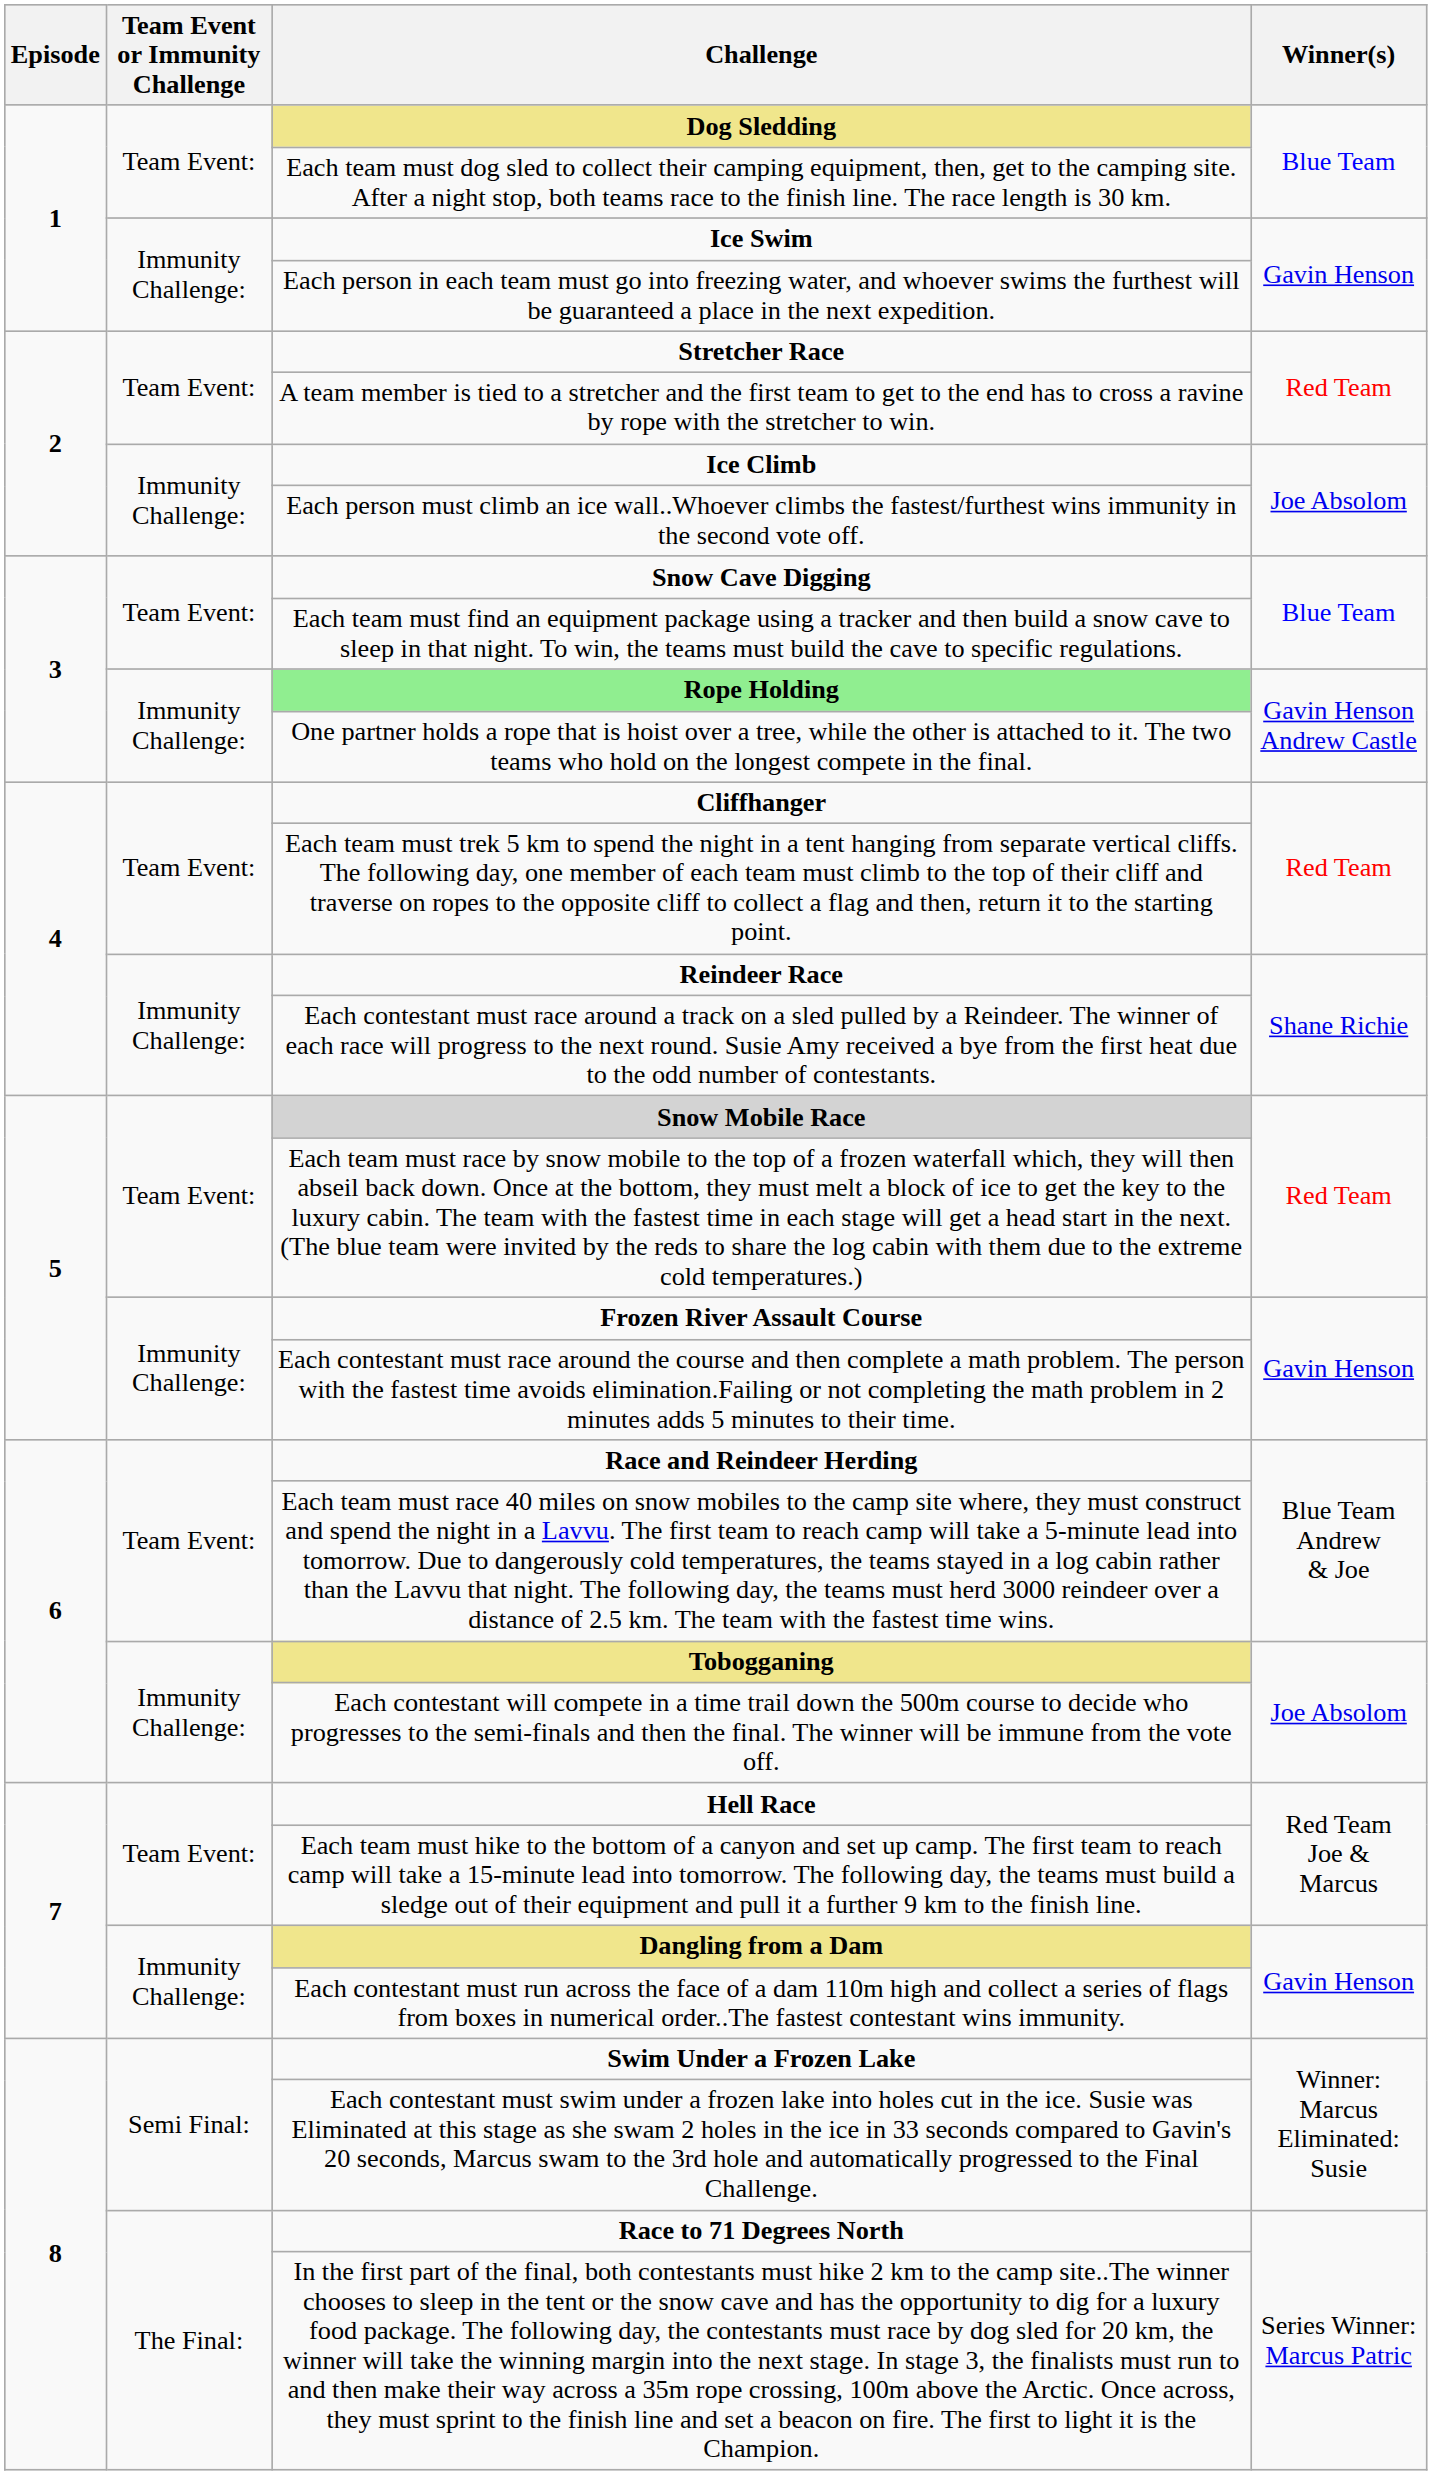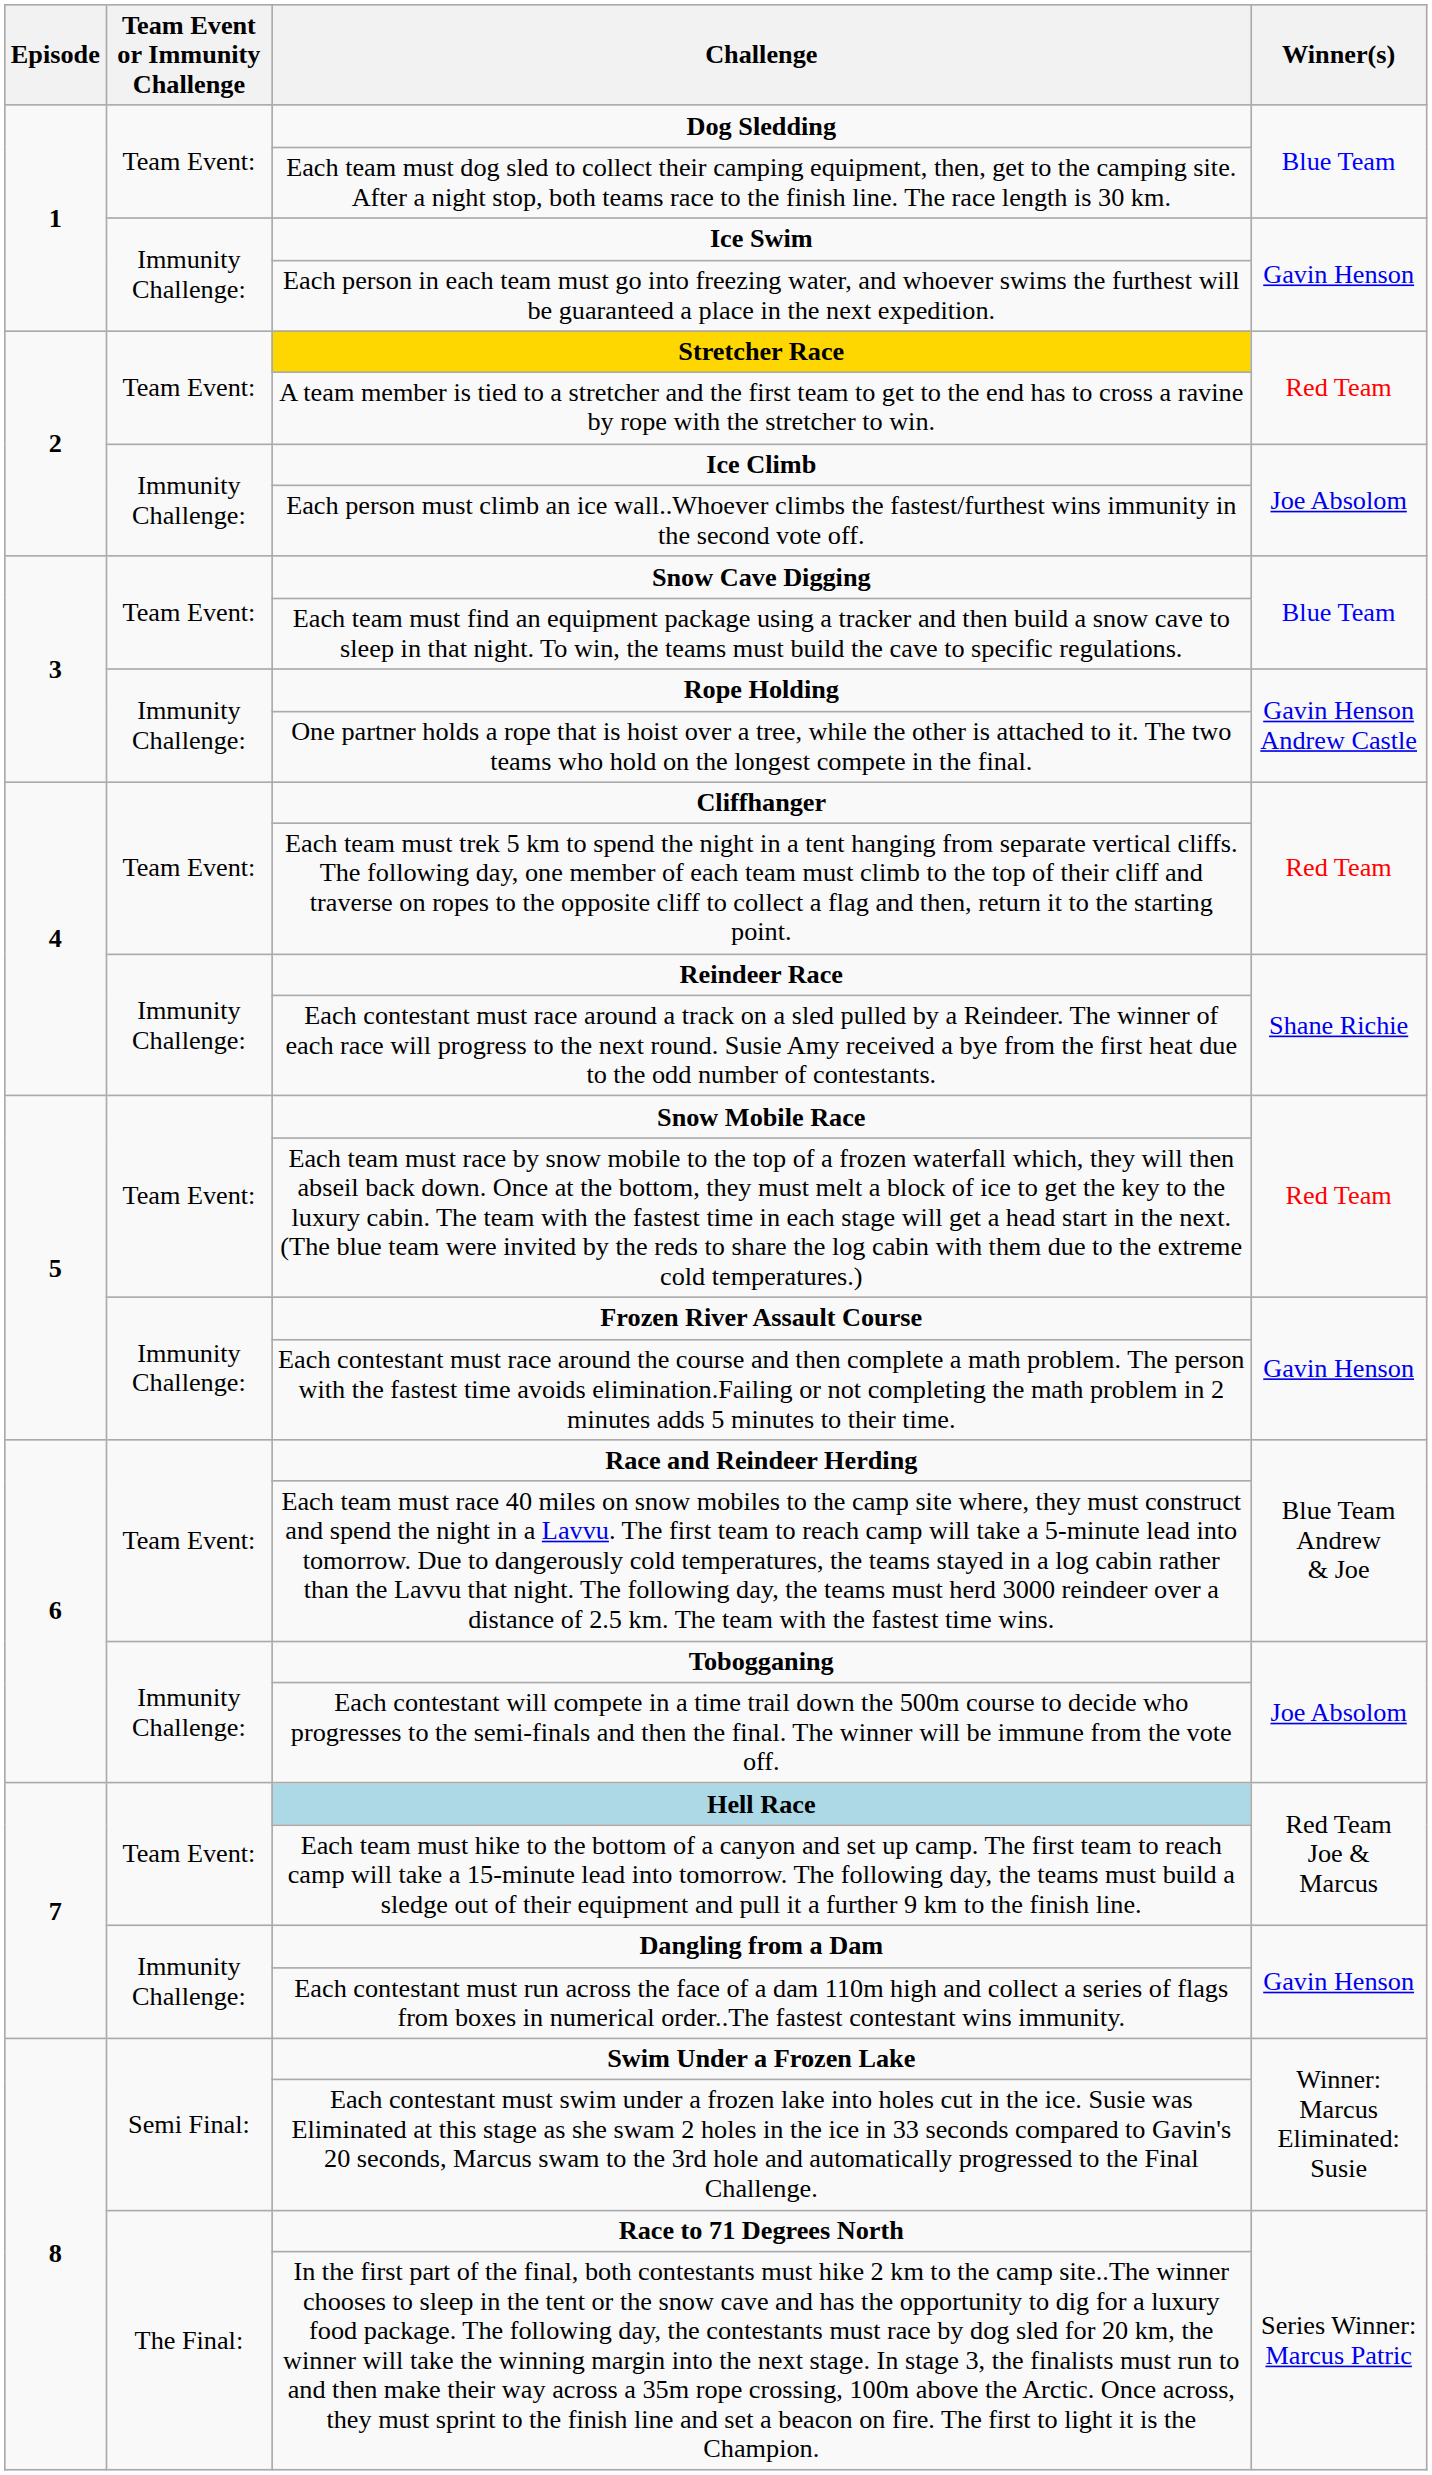(761, 125) khaki background -> (761, 125) no background
(761, 351) no background -> (761, 351) gold background
(761, 689) lightgreen background -> (761, 689) no background
(761, 1116) lightgrey background -> (761, 1116) no background
(761, 1661) khaki background -> (761, 1661) no background
(761, 1803) no background -> (761, 1803) lightblue background
(761, 1945) khaki background -> (761, 1945) no background
